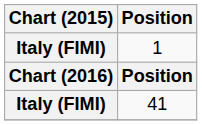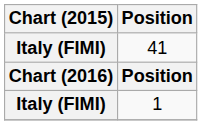rows swapped: (157, 47) <-> (157, 104)
